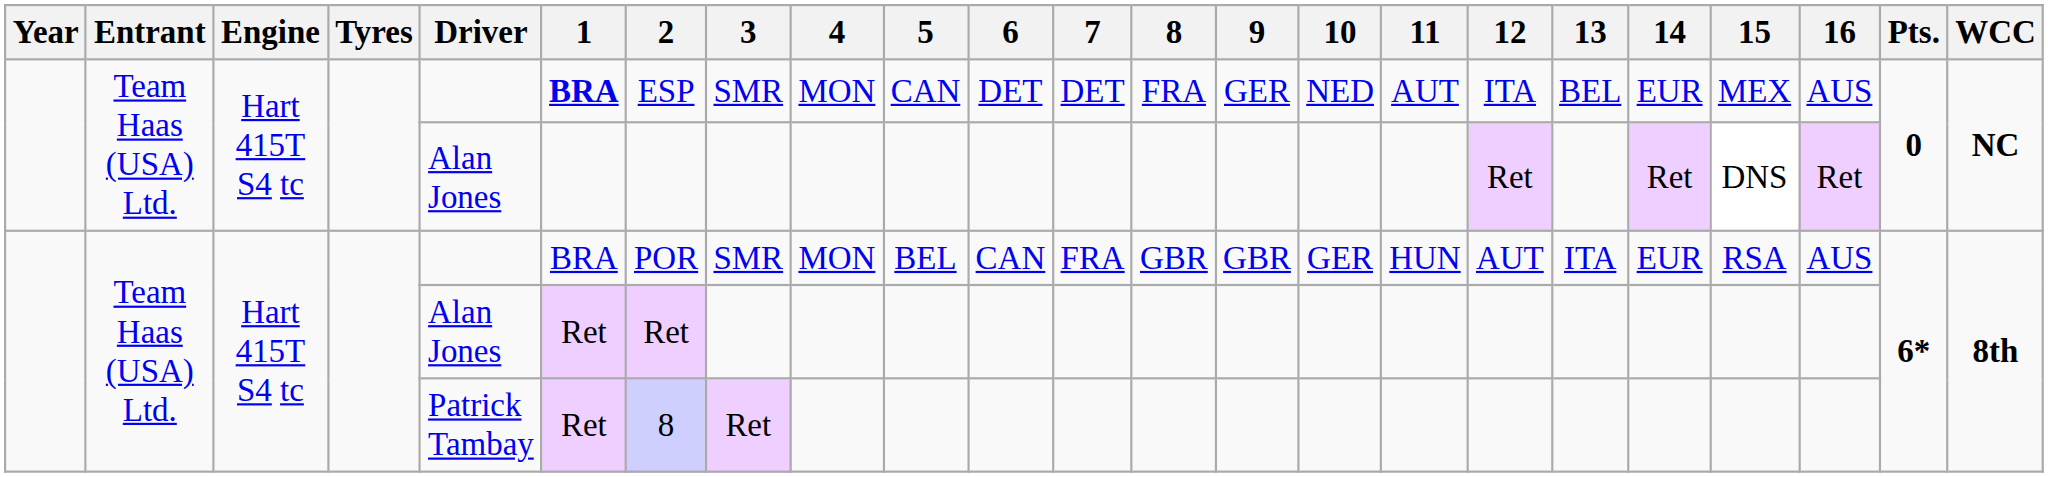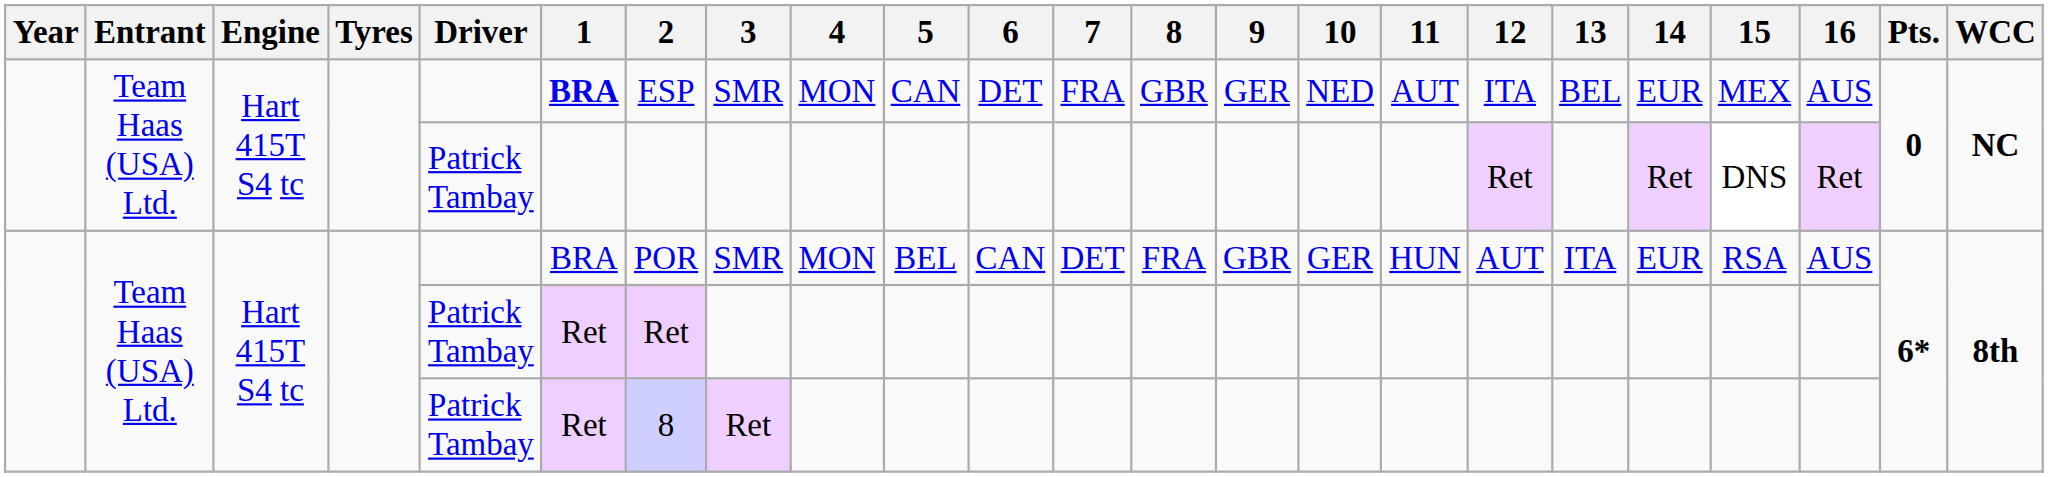(1093, 90) DET -> (1093, 90) FRA
(1174, 90) FRA -> (1174, 90) GBR
(465, 176) Alan Jones -> (481, 176) Patrick Tambay
(1093, 257) FRA -> (1093, 257) DET
(1174, 257) GBR -> (1174, 257) FRA
(465, 331) Alan Jones -> (481, 331) Patrick Tambay
